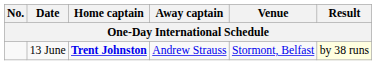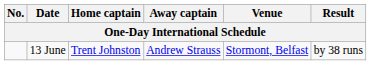(109, 50) bold -> (106, 50) normal
(344, 50) lightyellow background -> (338, 50) no background
